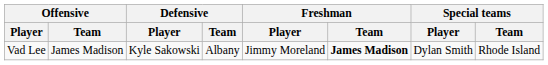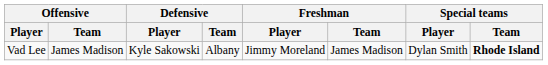(369, 50) bold -> (367, 50) normal
(509, 50) normal -> (506, 50) bold
